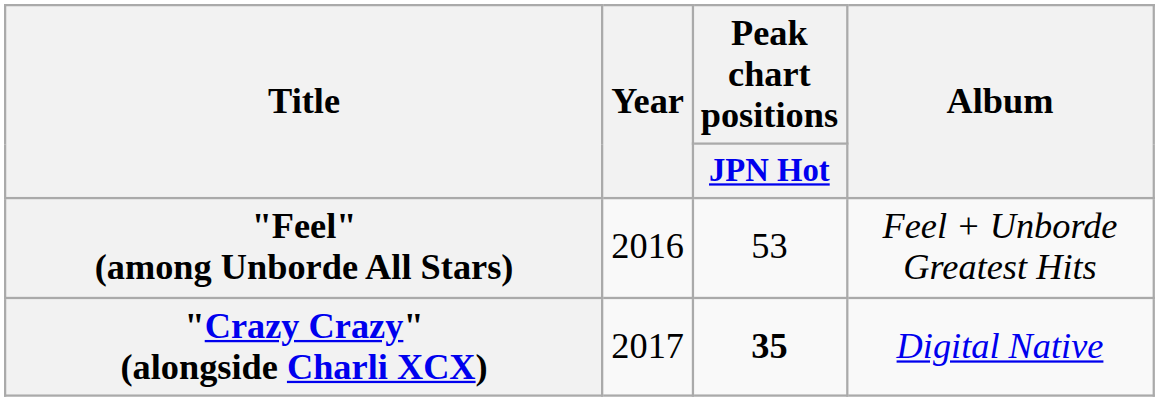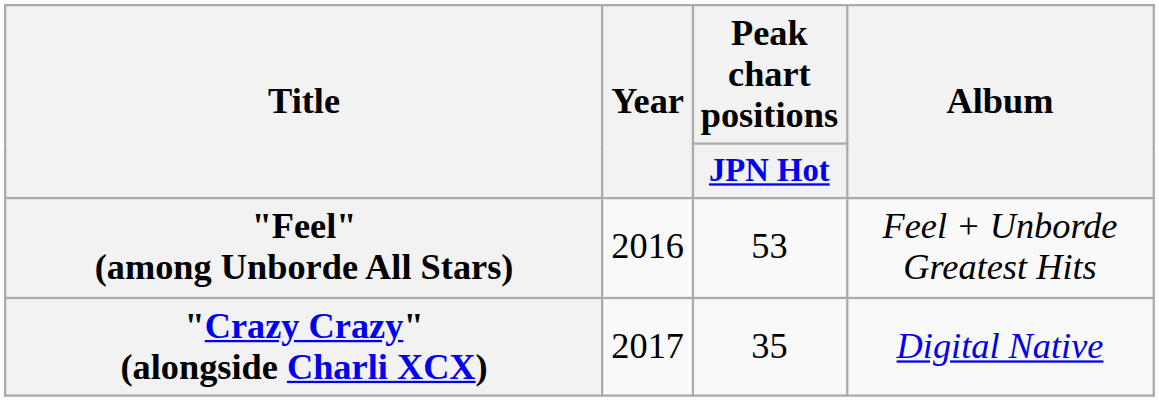(769, 345) bold -> (769, 345) normal
